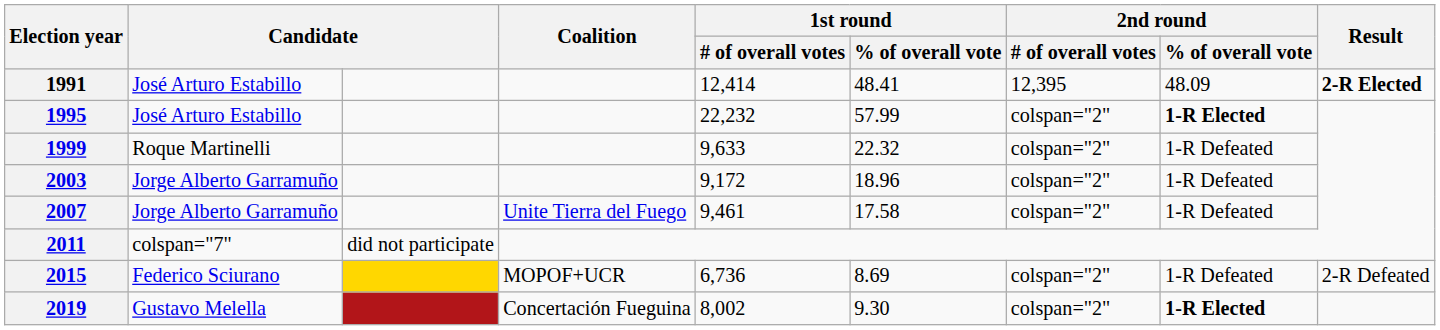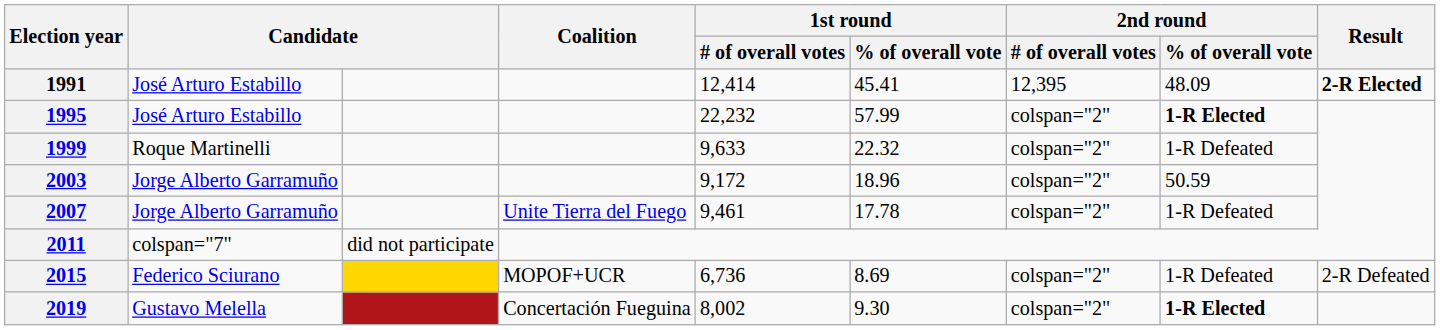(877, 84) 48.41 -> (877, 84) 45.41
(1219, 180) 1-R Defeated -> (1188, 180) 50.59
(877, 212) 17.58 -> (877, 212) 17.78
